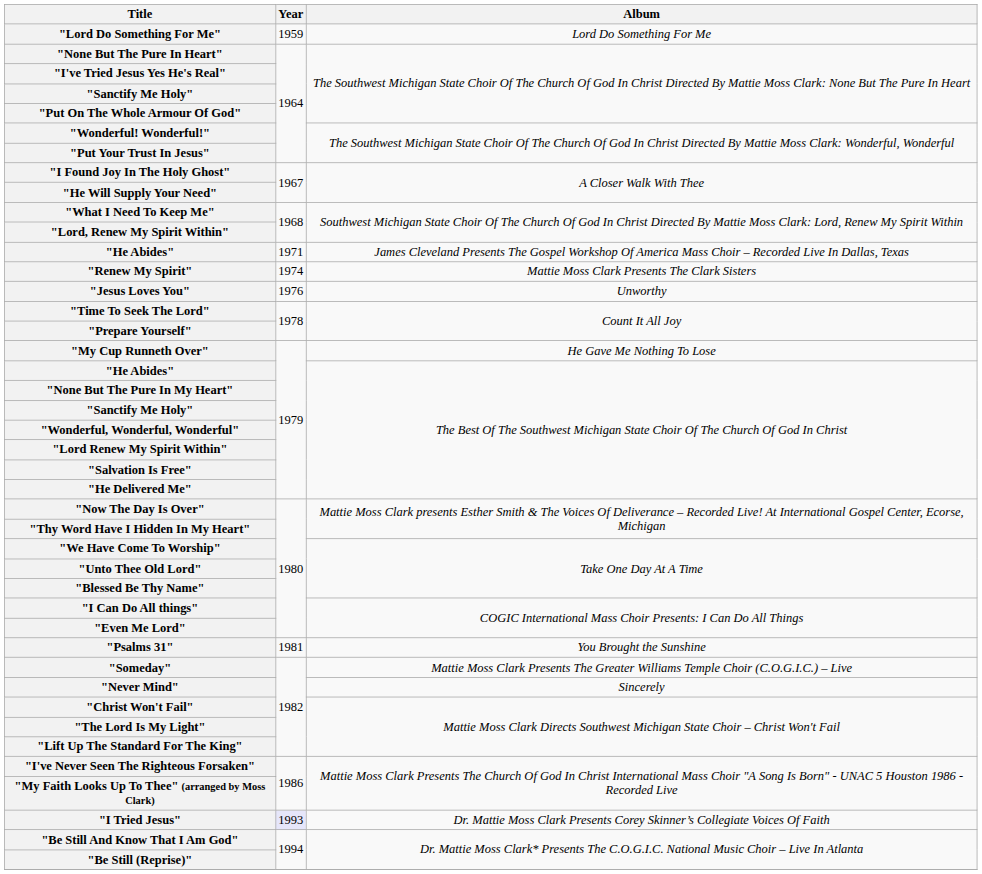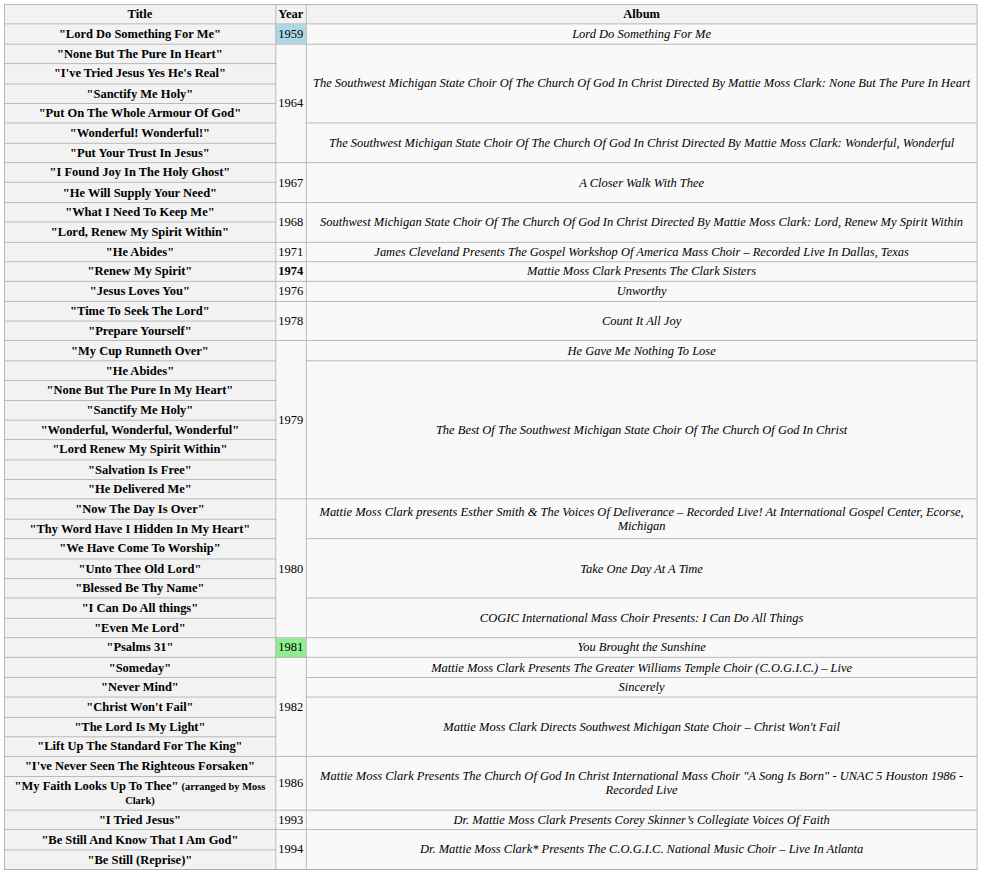(291, 34) no background -> (291, 34) lightblue background
(291, 271) normal -> (291, 271) bold
(291, 647) no background -> (291, 647) lightgreen background
(291, 820) lavender background -> (291, 820) no background
